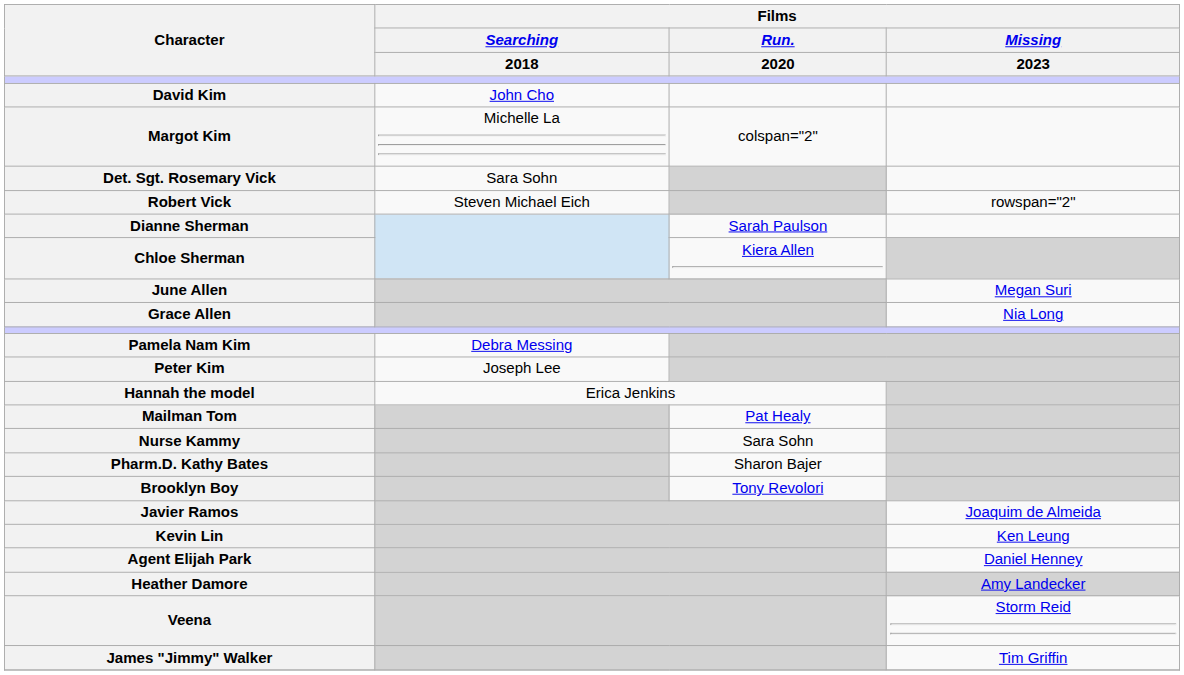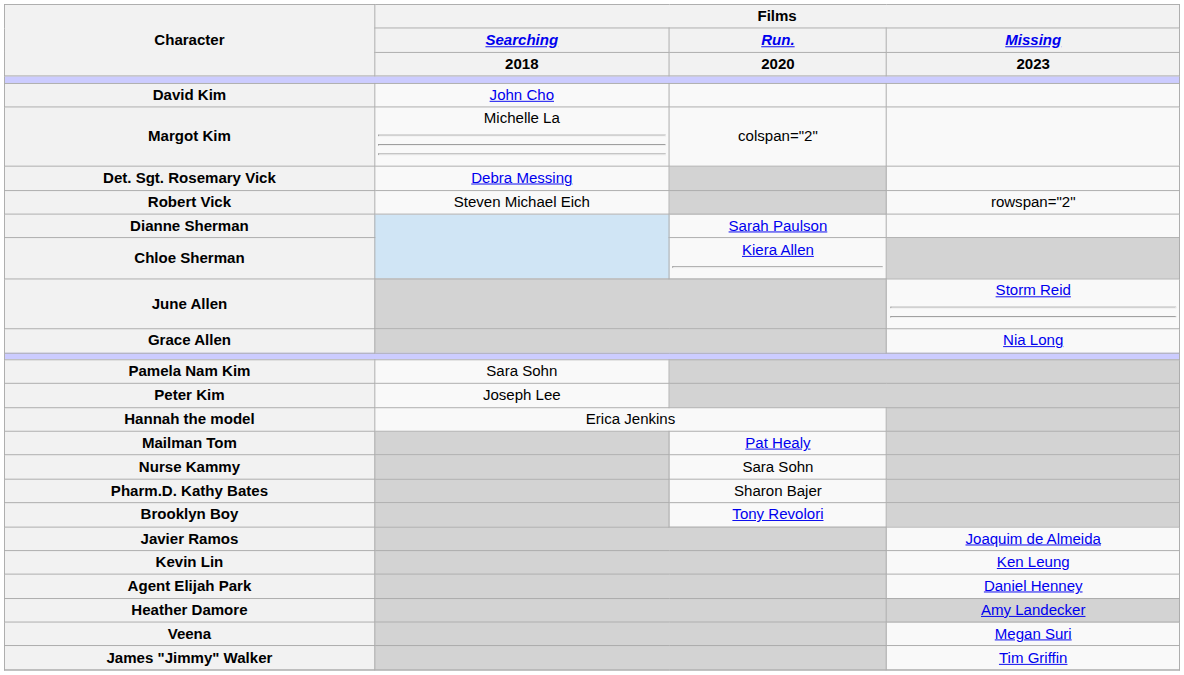(522, 178) Sara Sohn -> (522, 178) Debra Messing
(1033, 290) Megan Suri -> (1033, 300) Storm Reid
(522, 345) Debra Messing -> (522, 371) Sara Sohn
(1033, 617) Storm Reid -> (1033, 634) Megan Suri
